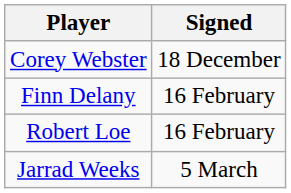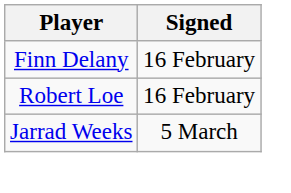- row: (78, 59)
